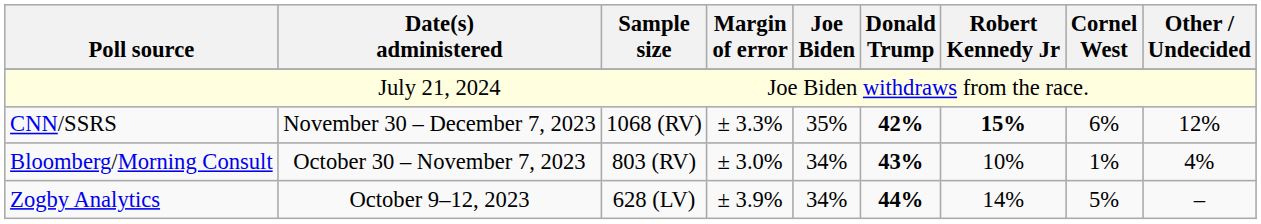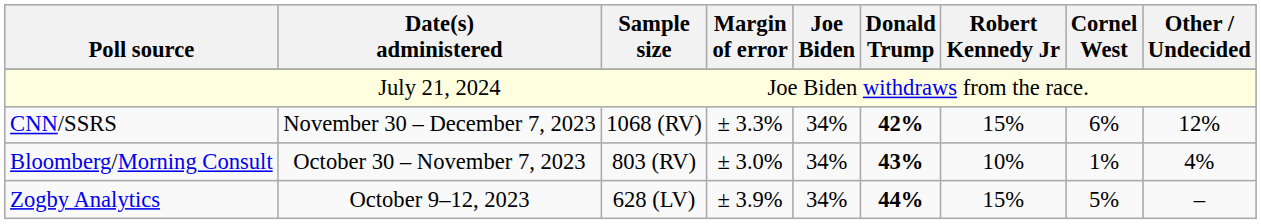(827, 124) 35% -> (827, 124) 34%
(1003, 124) bold -> (1003, 124) normal
(1003, 199) 14% -> (1003, 199) 15%
